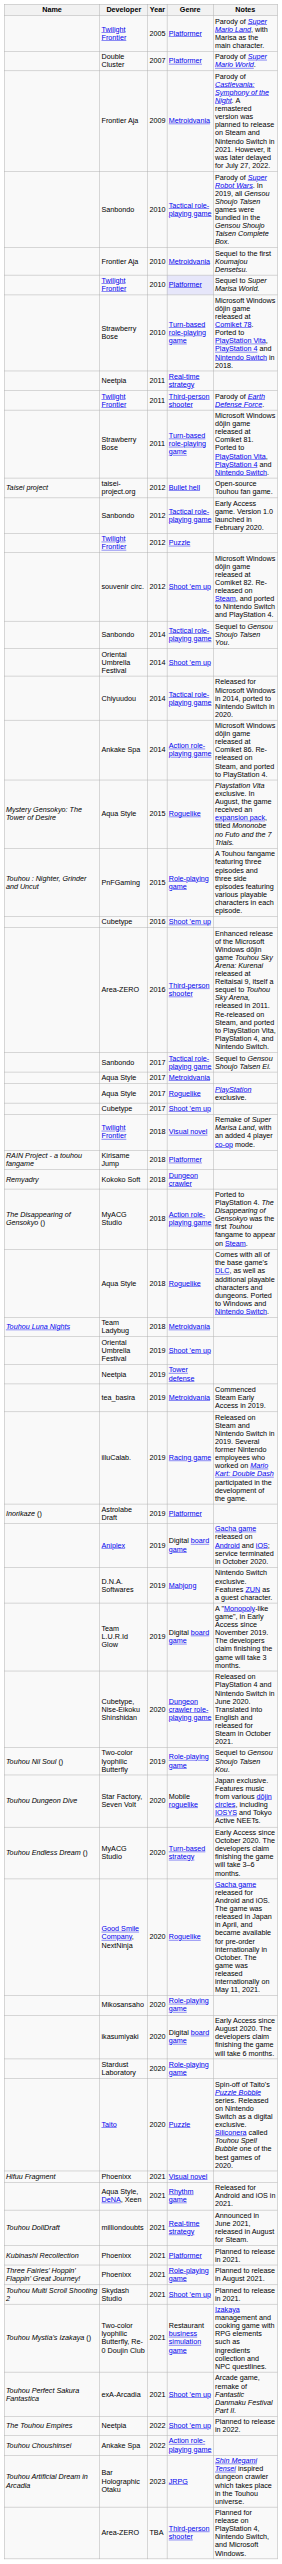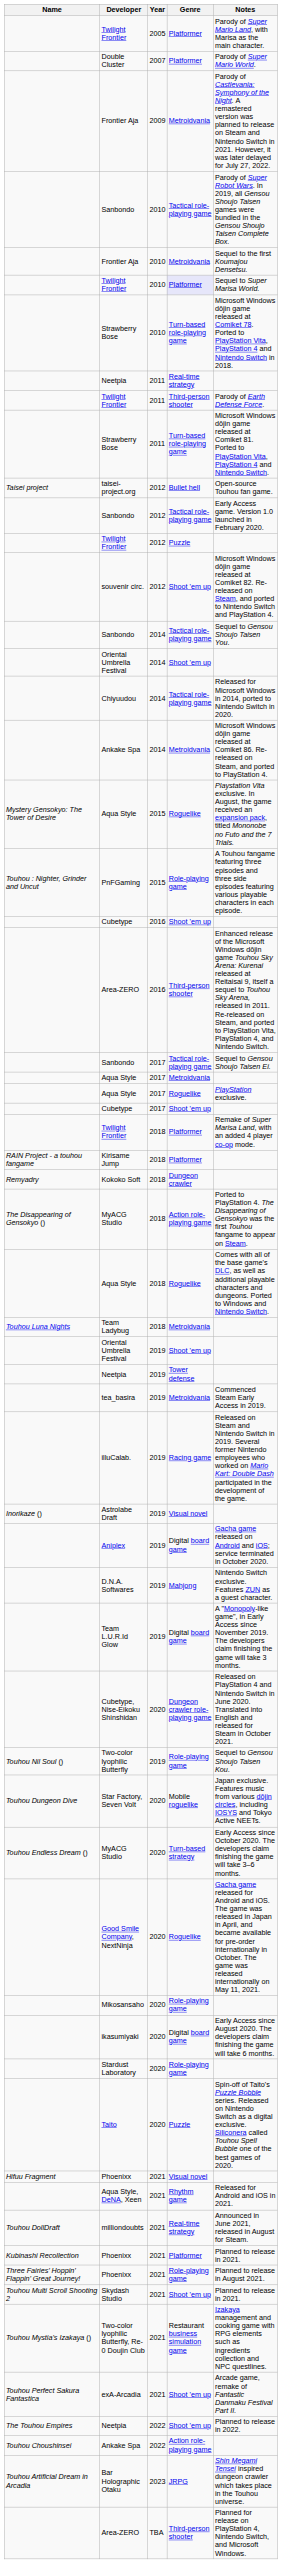(190, 750) Action role-playing game -> (189, 750) Metroidvania
(188, 1132) Visual novel -> (185, 1132) Platformer
(185, 1514) Platformer -> (188, 1514) Visual novel
